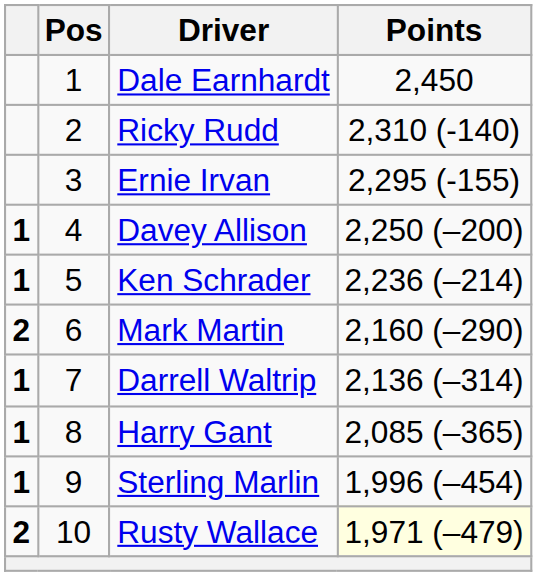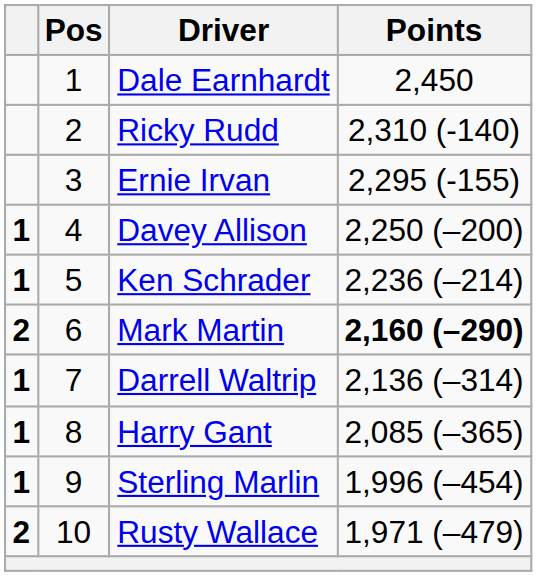(434, 331) normal -> (434, 331) bold
(434, 531) lightyellow background -> (434, 531) no background
